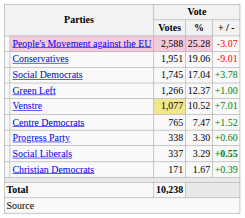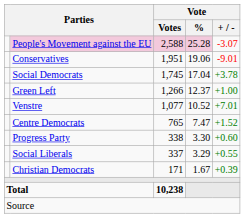(172, 106) khaki background -> (172, 106) no background
(226, 153) bold -> (226, 153) normal
